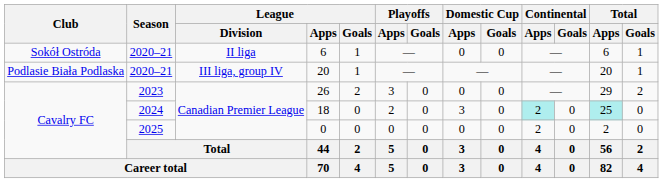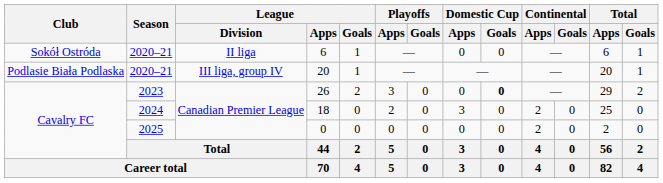(501, 91) normal -> (501, 91) bold
(538, 110) paleturquoise background -> (538, 110) no background
(606, 110) paleturquoise background -> (606, 110) no background
